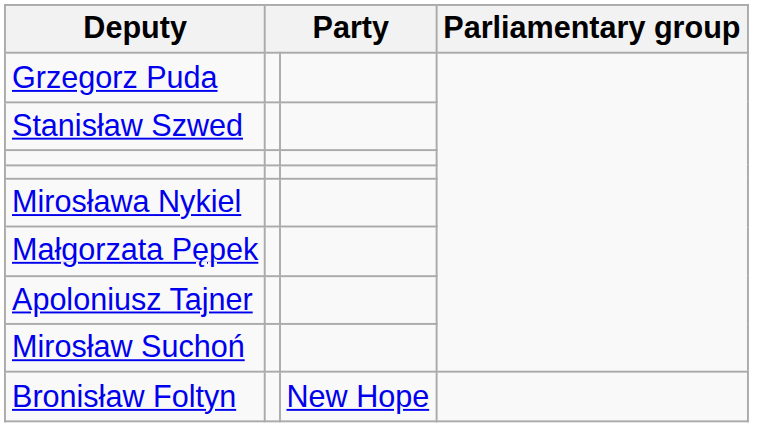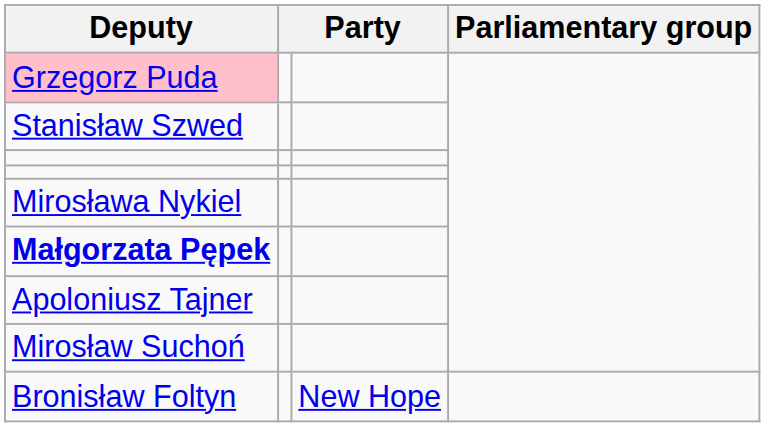(115, 77) no background -> (115, 77) pink background
(135, 250) normal -> (141, 250) bold
